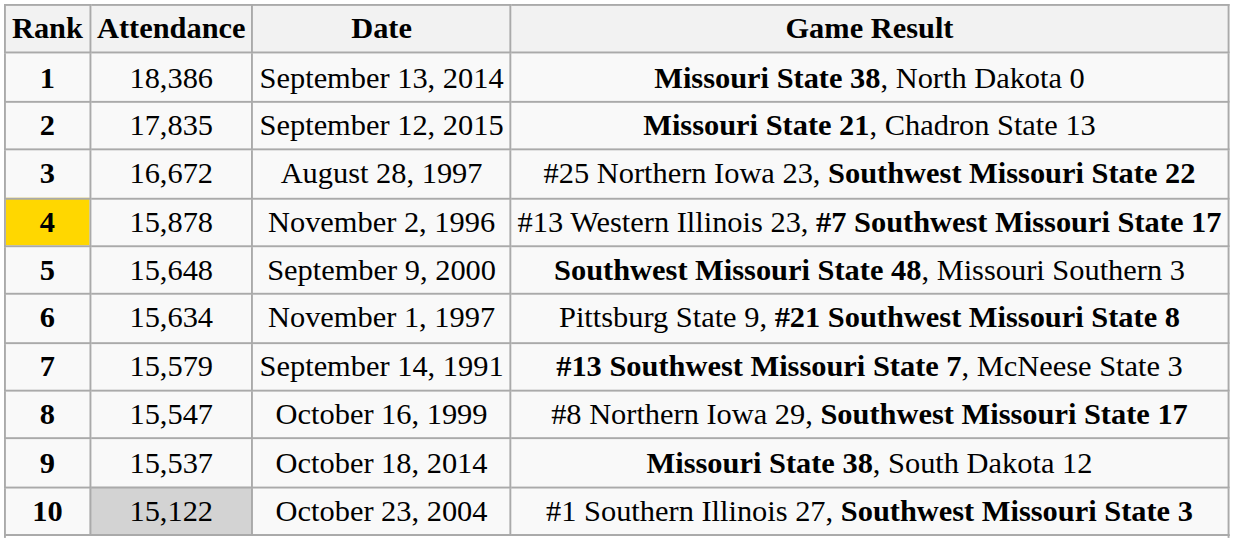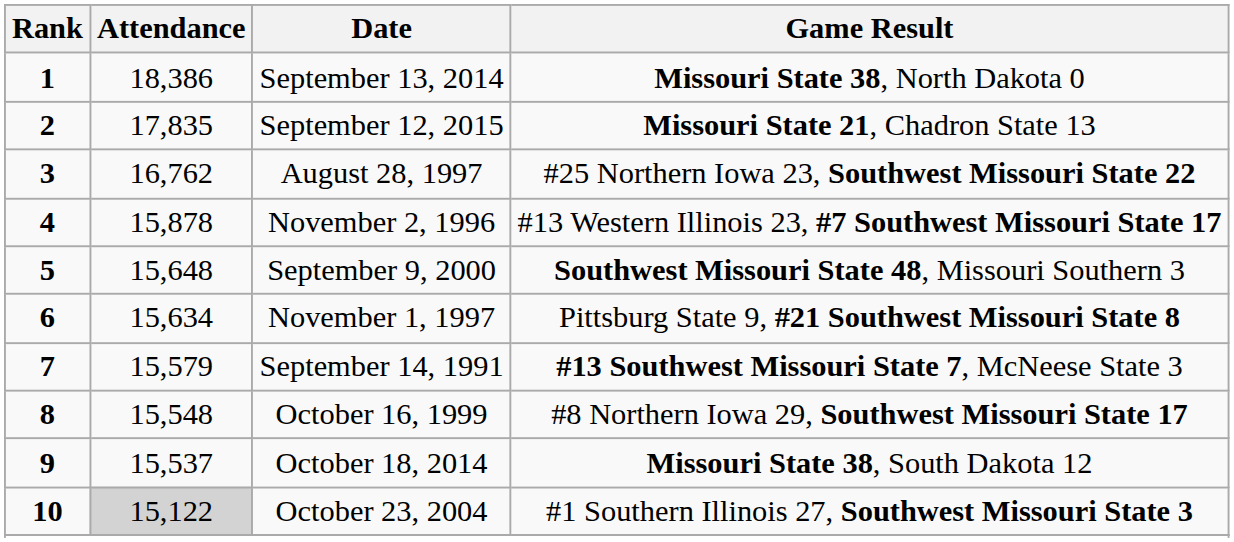(171, 173) 16,672 -> (171, 173) 16,762
(47, 221) gold background -> (47, 221) no background
(171, 414) 15,547 -> (171, 414) 15,548
